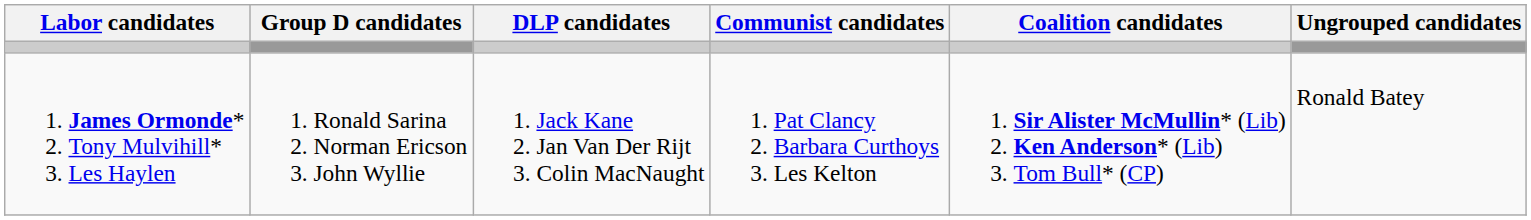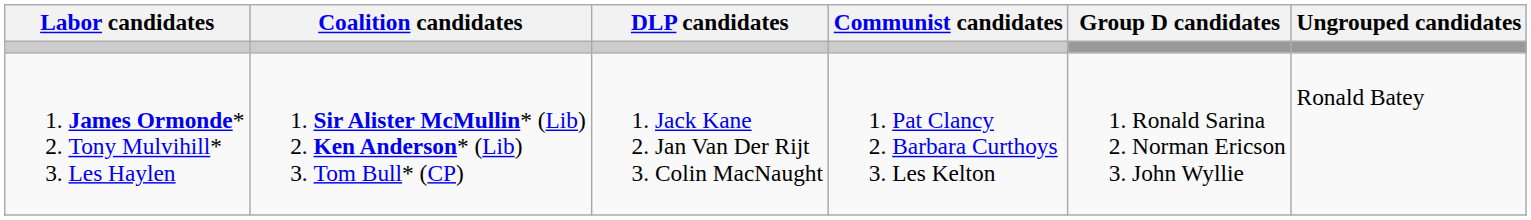columns swapped: (1120, 23) <-> (361, 23)
